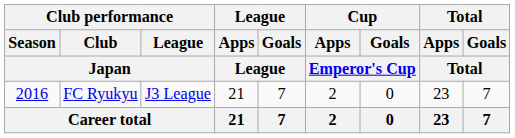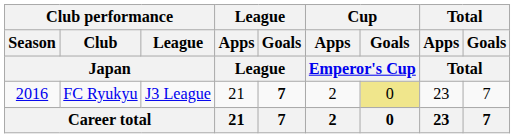(282, 94) normal -> (282, 94) bold
(390, 94) no background -> (390, 94) khaki background
